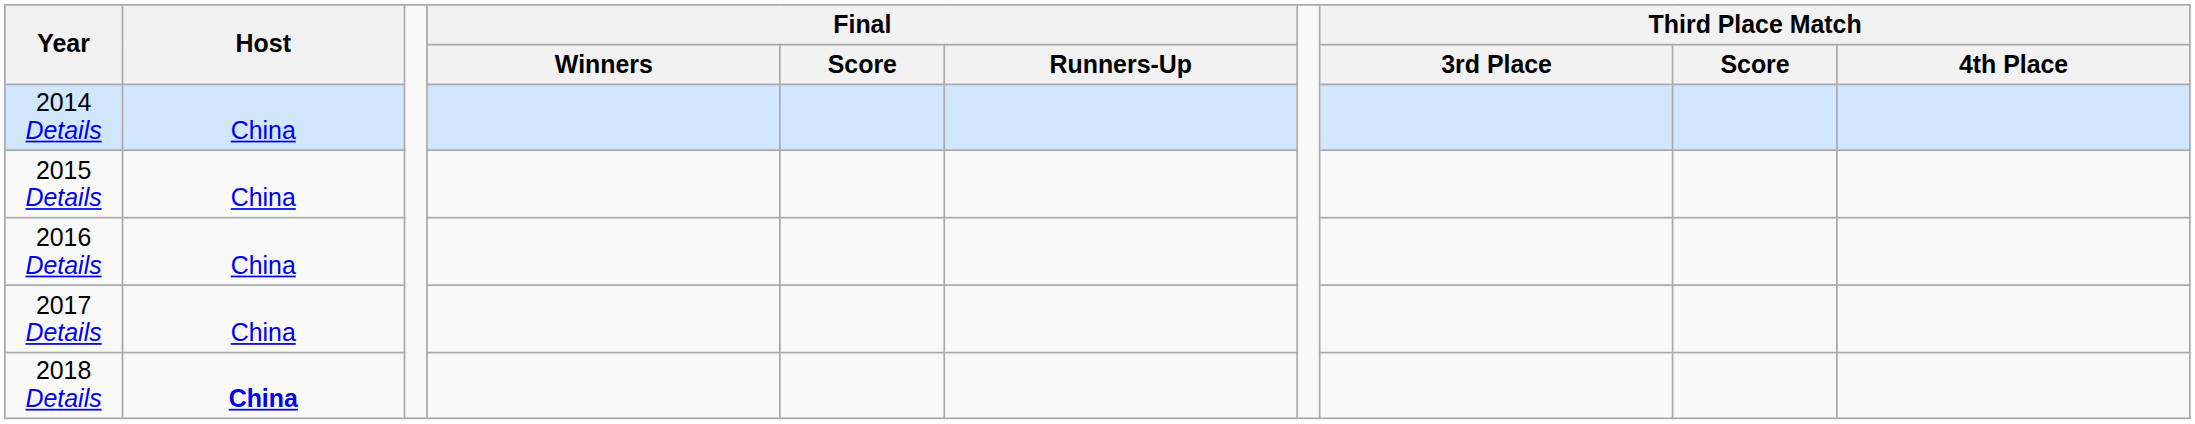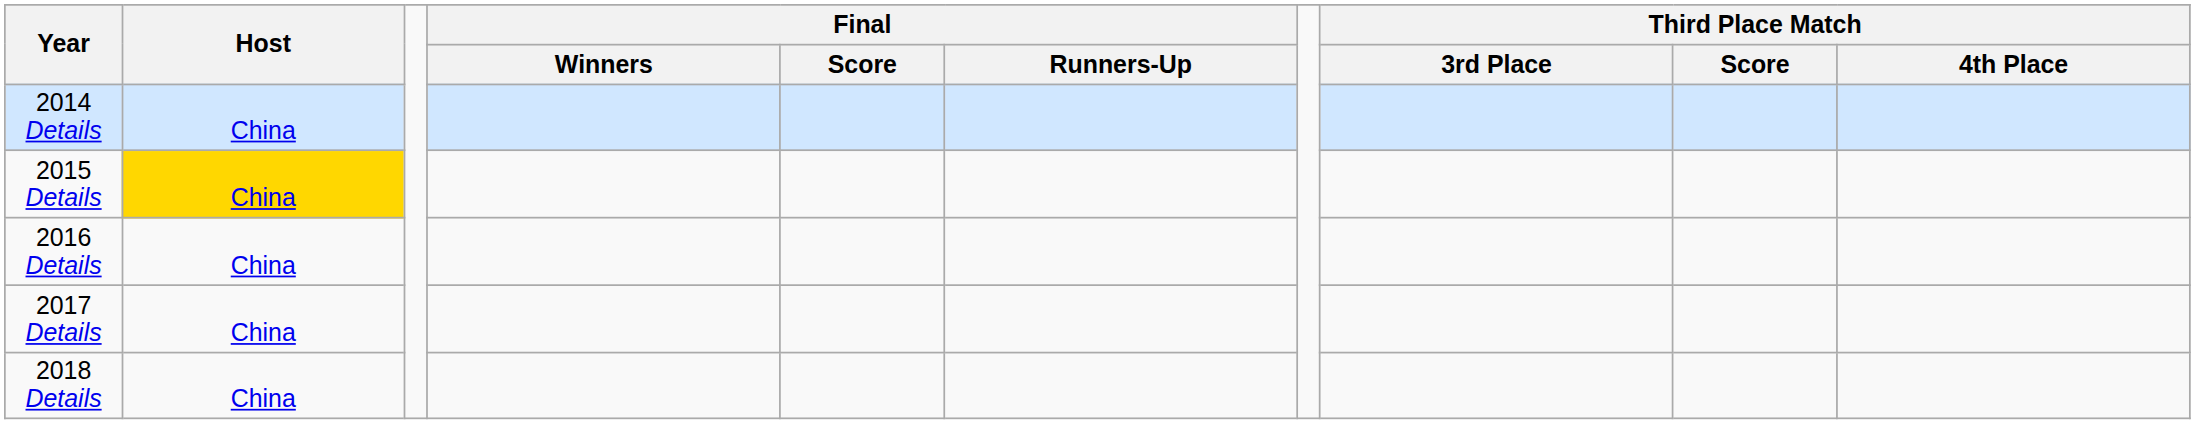(263, 198) no background -> (263, 198) gold background
(263, 399) bold -> (263, 399) normal
